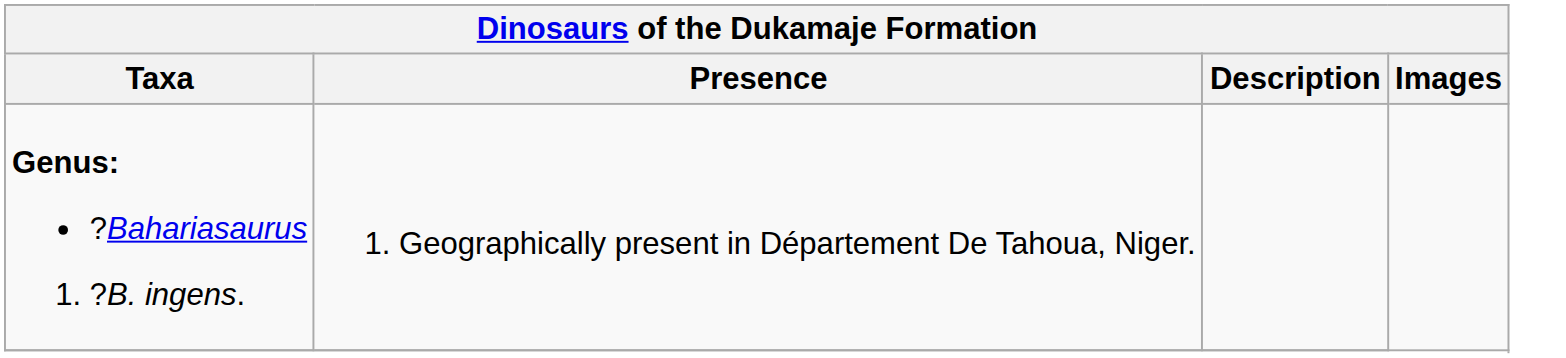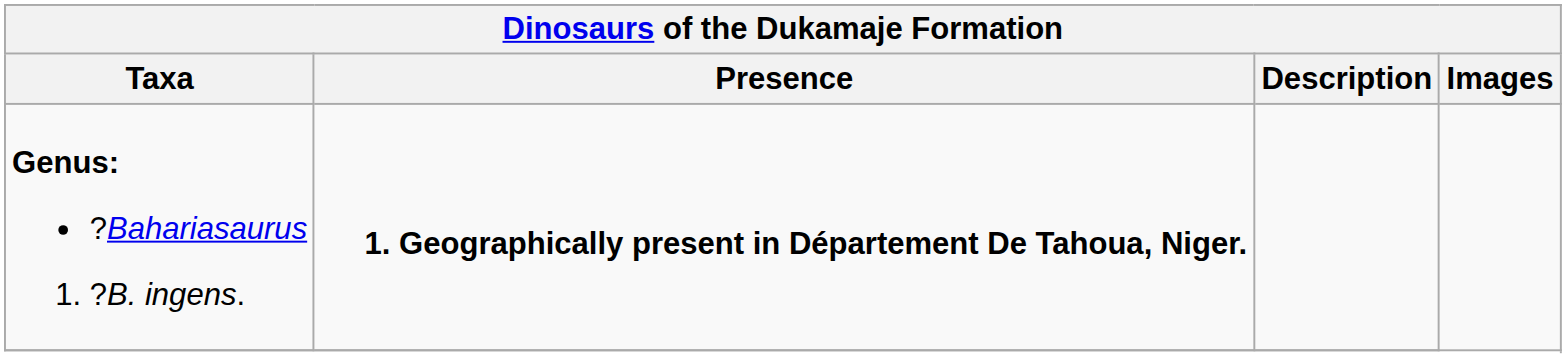(759, 244) normal -> (784, 244) bold
